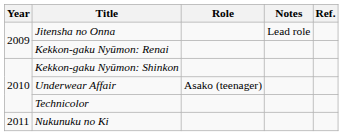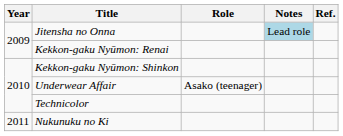(289, 31) no background -> (289, 31) lightblue background
